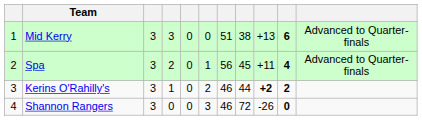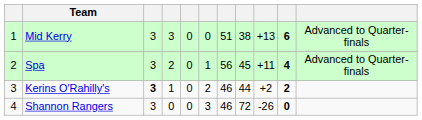(153, 89) normal -> (153, 89) bold
(266, 89) bold -> (266, 89) normal
